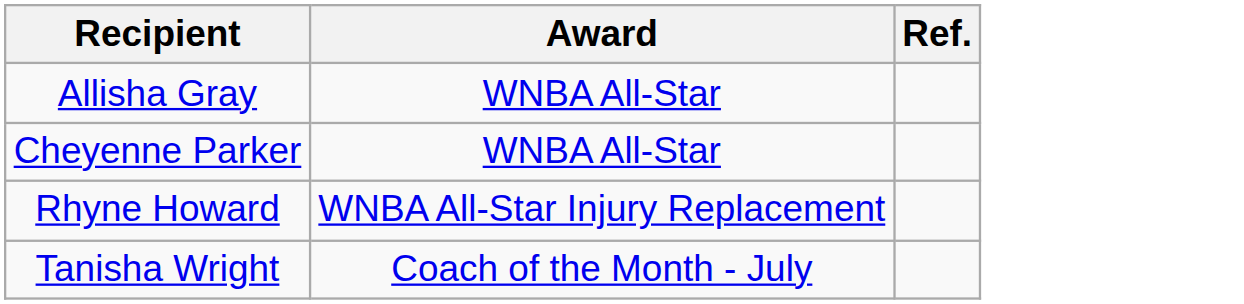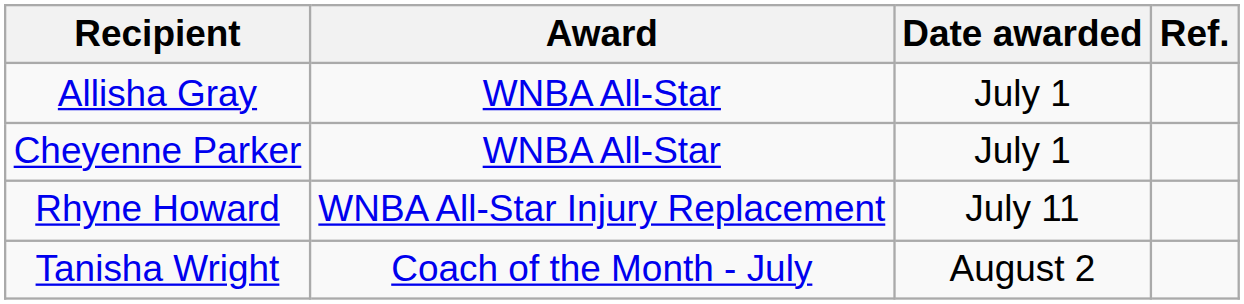+ column: (1022, 33)
